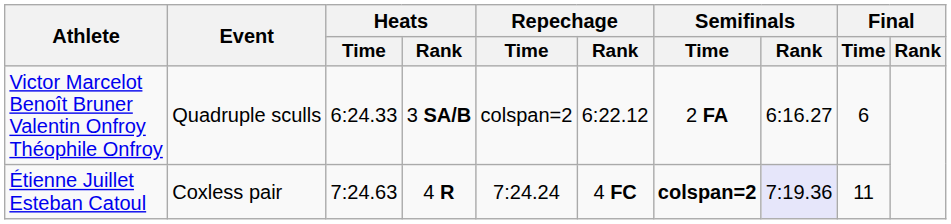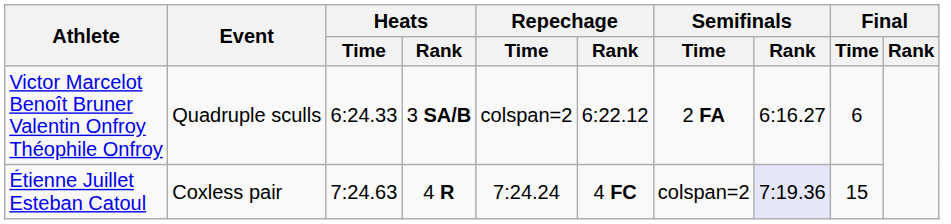(707, 192) bold -> (704, 192) normal
(864, 192) 11 -> (857, 192) 15
